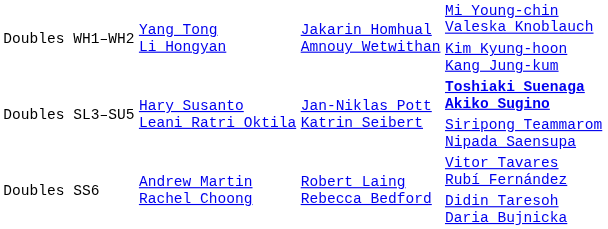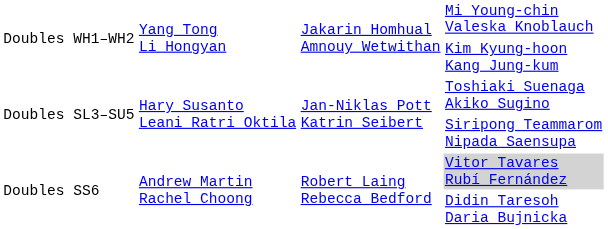(515, 95) bold -> (515, 95) normal
(506, 171) no background -> (506, 171) lightgrey background
